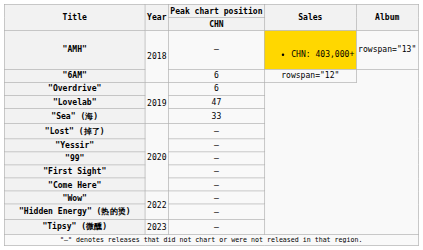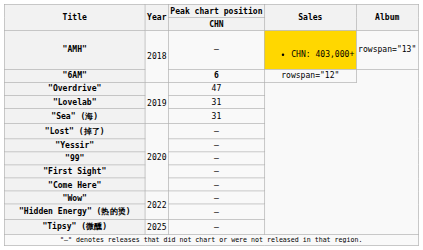(216, 76) normal -> (216, 76) bold
(216, 89) 6 -> (216, 89) 47
(216, 102) 47 -> (216, 102) 31
(216, 116) 33 -> (216, 116) 31
(157, 227) 2023 -> (157, 227) 2025
